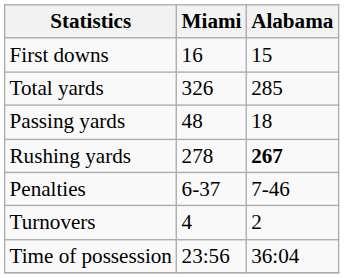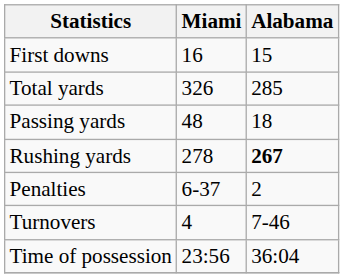(271, 188) 7-46 -> (256, 188) 2
(256, 222) 2 -> (271, 222) 7-46
